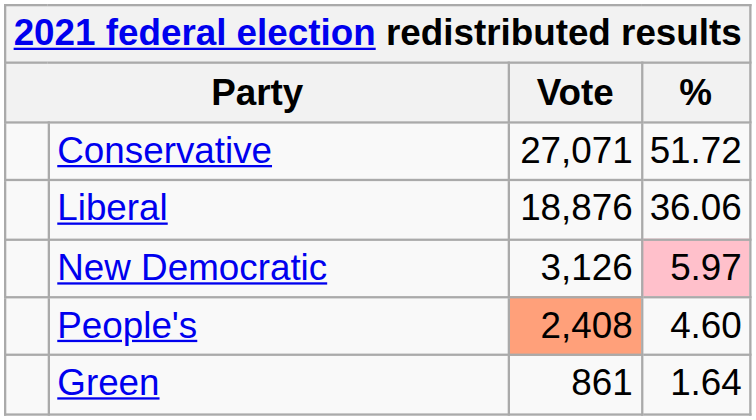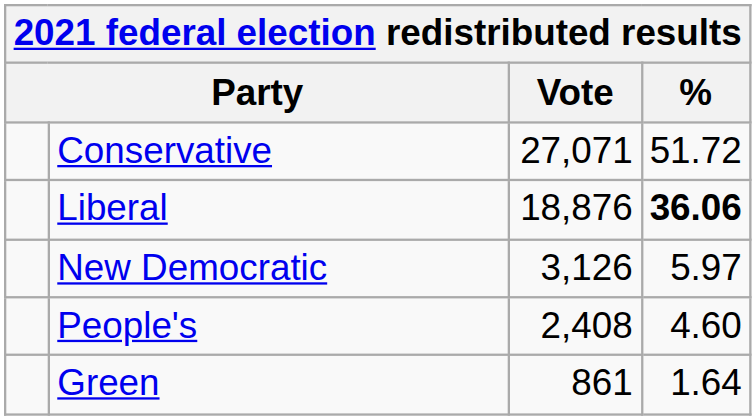(696, 208) normal -> (696, 208) bold
(706, 267) pink background -> (706, 267) no background
(587, 325) lightsalmon background -> (587, 325) no background
